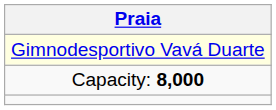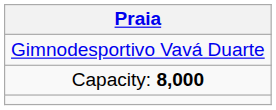(138, 49) lightyellow background -> (138, 49) no background
